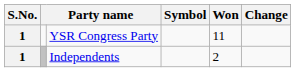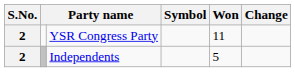(22, 35) 1 -> (22, 35) 2
(22, 56) 1 -> (22, 56) 2
(216, 56) 2 -> (216, 56) 5
